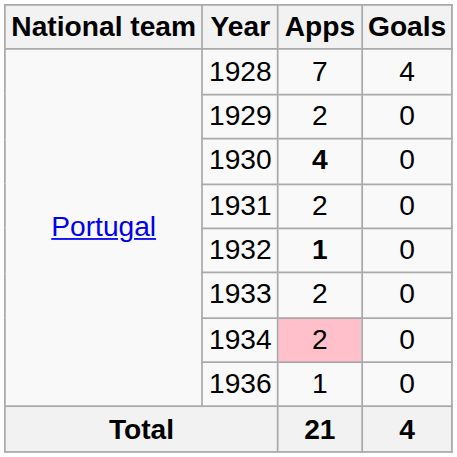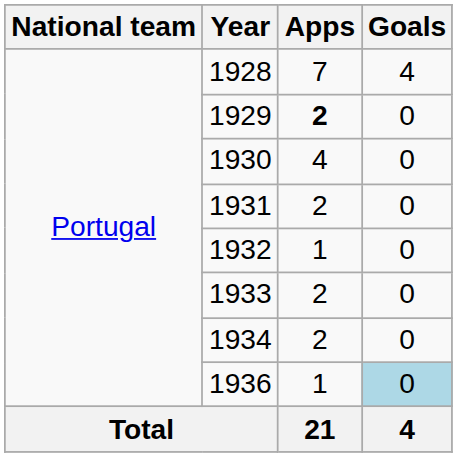(320, 116) normal -> (320, 116) bold
(320, 160) bold -> (320, 160) normal
(320, 250) bold -> (320, 250) normal
(320, 339) pink background -> (320, 339) no background
(407, 384) no background -> (407, 384) lightblue background
